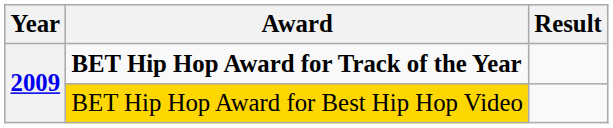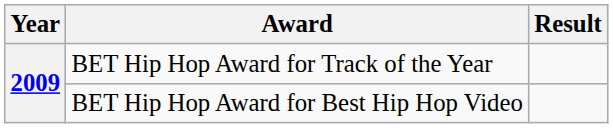(297, 63) bold -> (282, 63) normal
(297, 102) gold background -> (297, 102) no background
